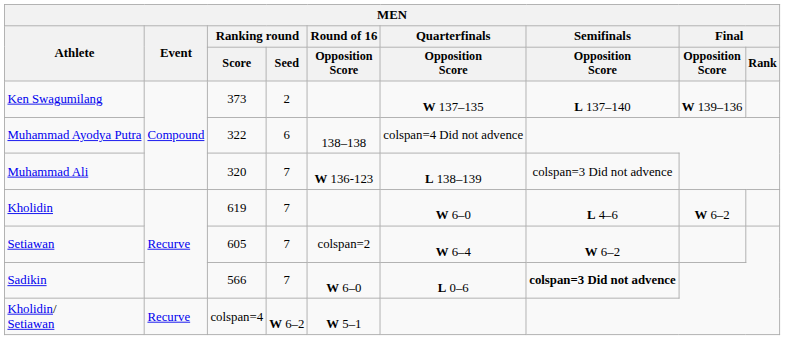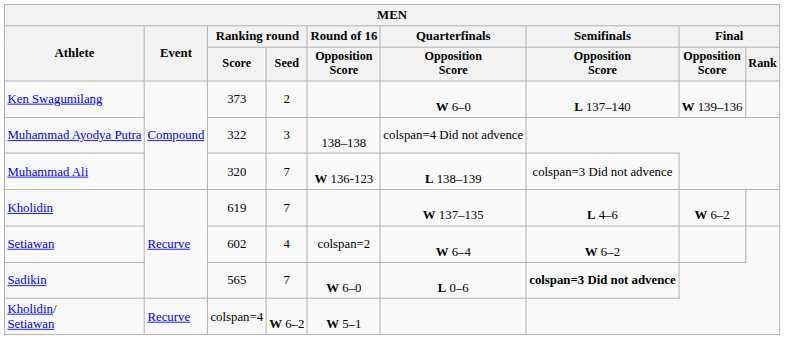(453, 107) W 137–135 -> (453, 107) W 6–0
(287, 135) 6 -> (287, 135) 3
(453, 215) W 6–0 -> (453, 215) W 137–135
(237, 244) 605 -> (237, 244) 602
(287, 244) 7 -> (287, 244) 4
(237, 280) 566 -> (237, 280) 565
